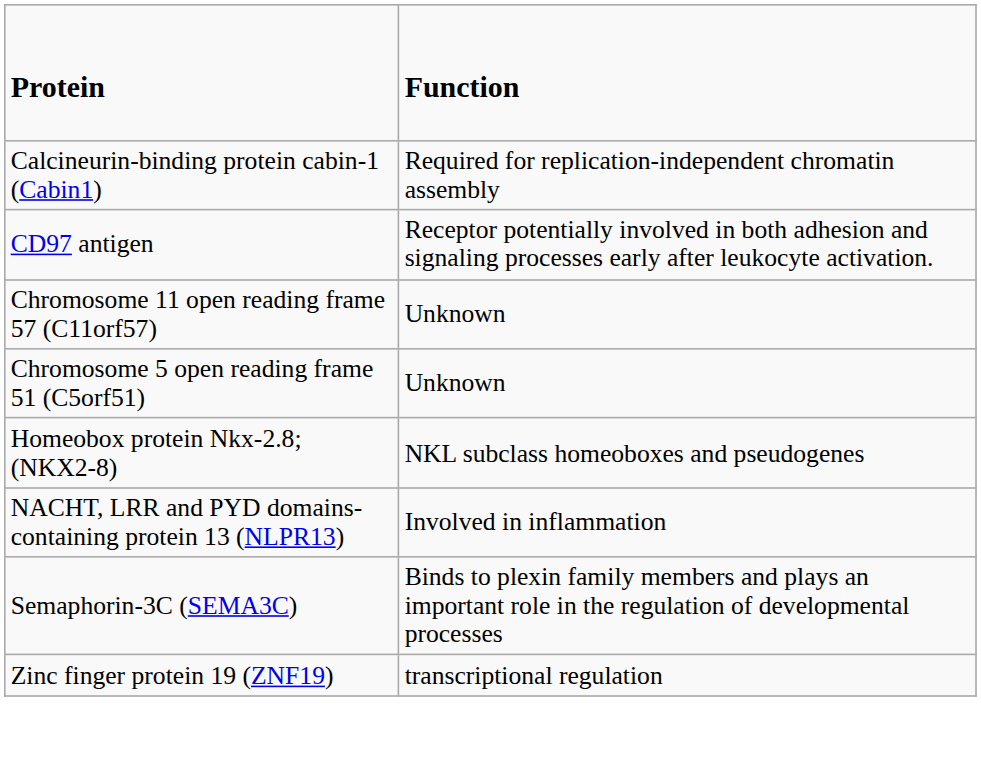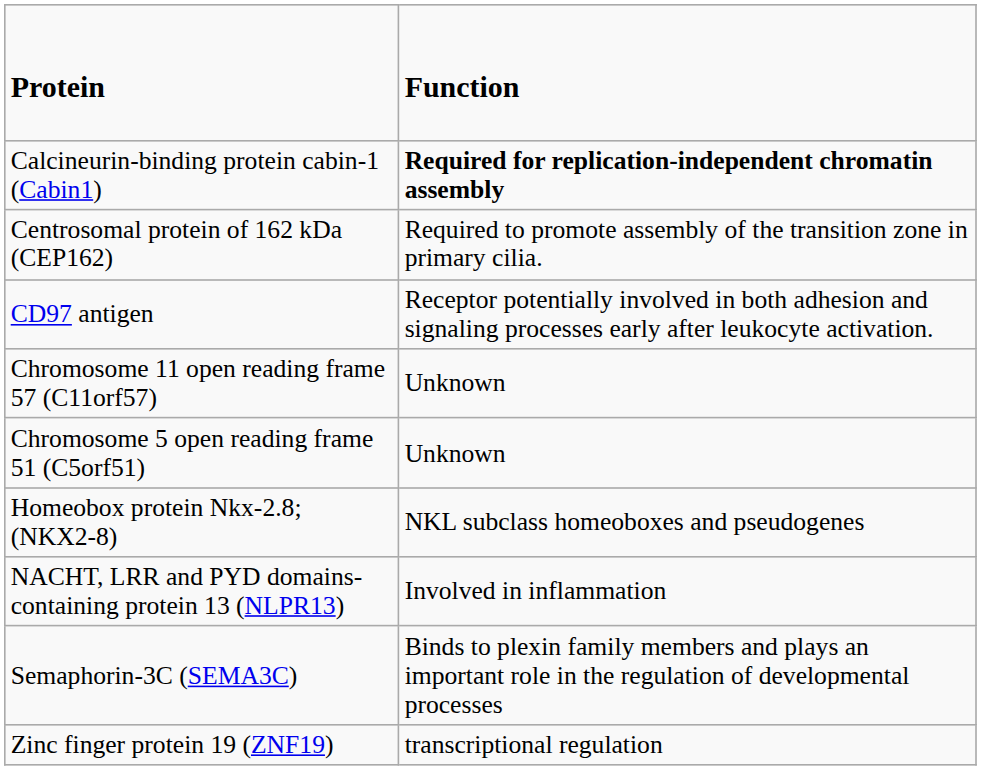(650, 174) normal -> (669, 174) bold
+ row: (176, 244)
